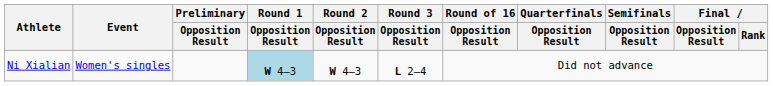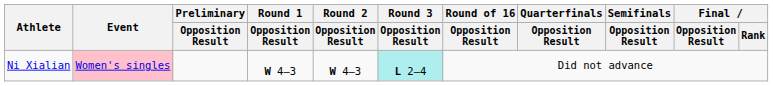(123, 65) no background -> (123, 65) pink background
(280, 72) lightblue background -> (280, 72) no background
(410, 72) no background -> (410, 72) paleturquoise background
